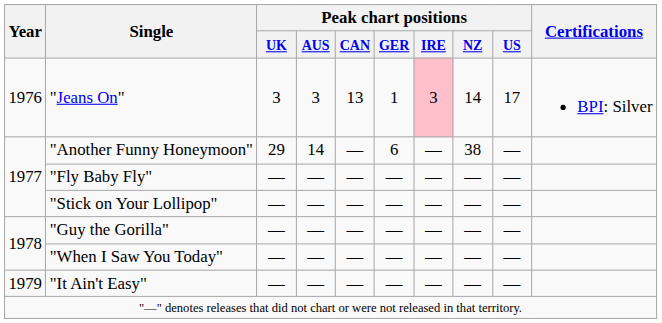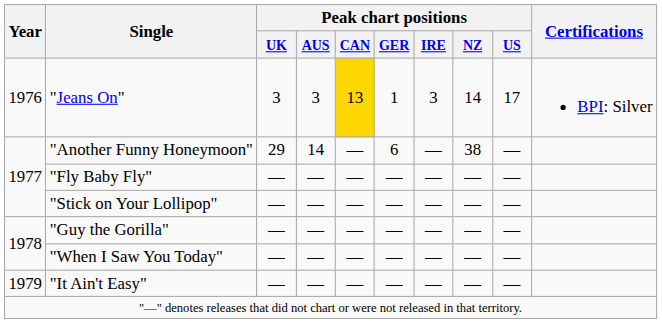(355, 97) no background -> (355, 97) gold background
(433, 97) pink background -> (433, 97) no background
